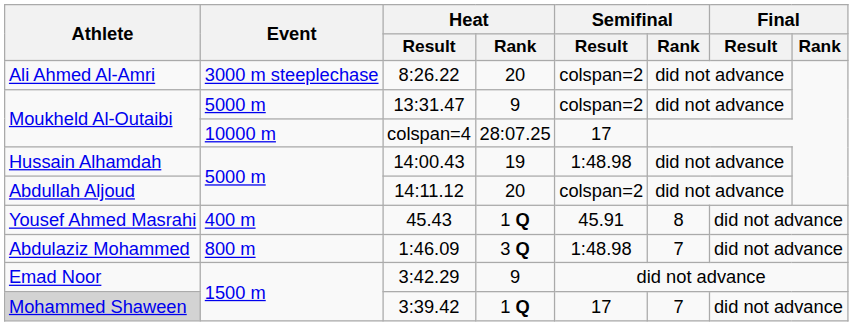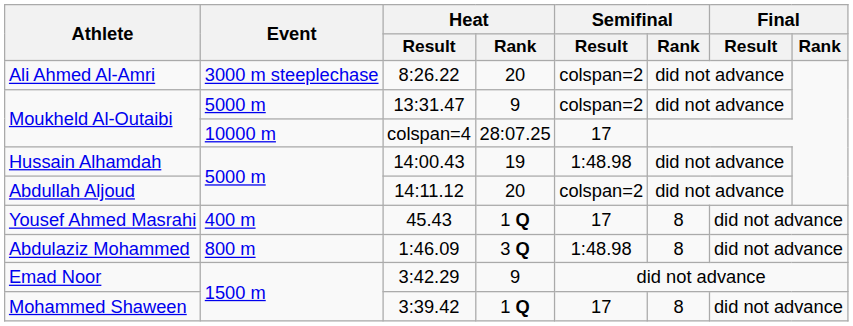(601, 220) 45.91 -> (601, 220) 17
(679, 249) 7 -> (679, 249) 8
(98, 307) lightgrey background -> (98, 307) no background
(679, 307) 7 -> (679, 307) 8
